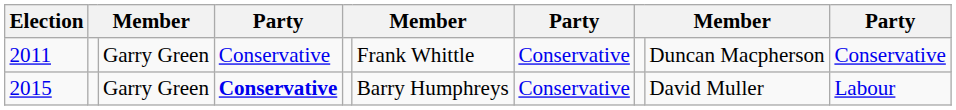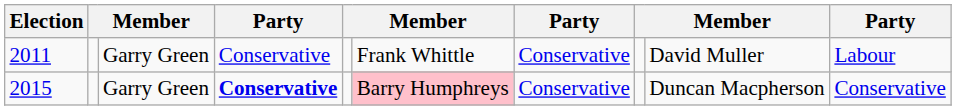(737, 54) Duncan Macpherson -> (707, 54) David Muller
(890, 54) Conservative -> (865, 54) Labour
(433, 88) no background -> (433, 88) pink background
(707, 88) David Muller -> (737, 88) Duncan Macpherson
(865, 88) Labour -> (890, 88) Conservative
